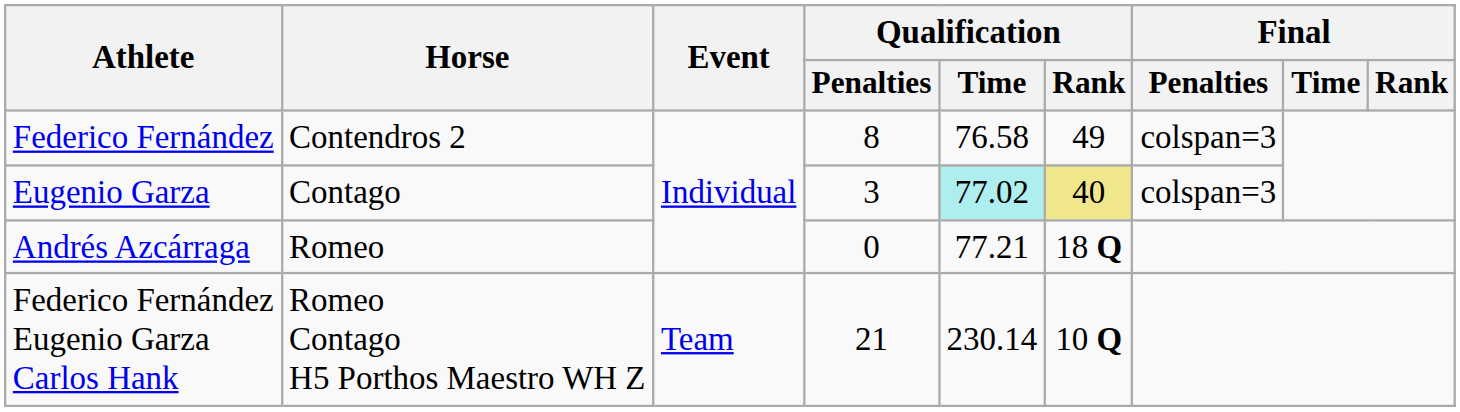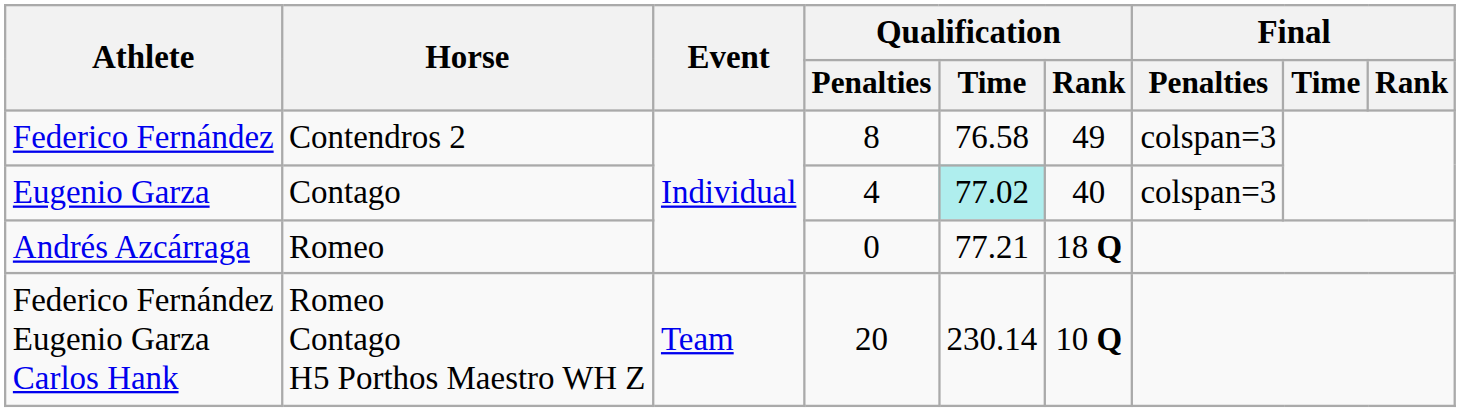(871, 192) 3 -> (871, 192) 4
(1089, 192) khaki background -> (1089, 192) no background
(871, 340) 21 -> (871, 340) 20
